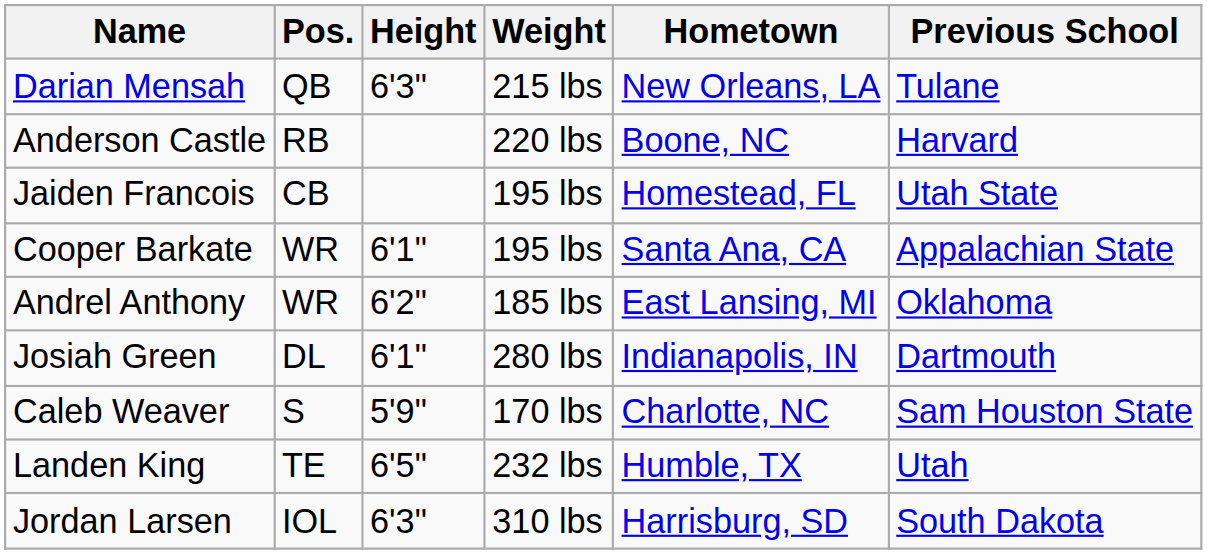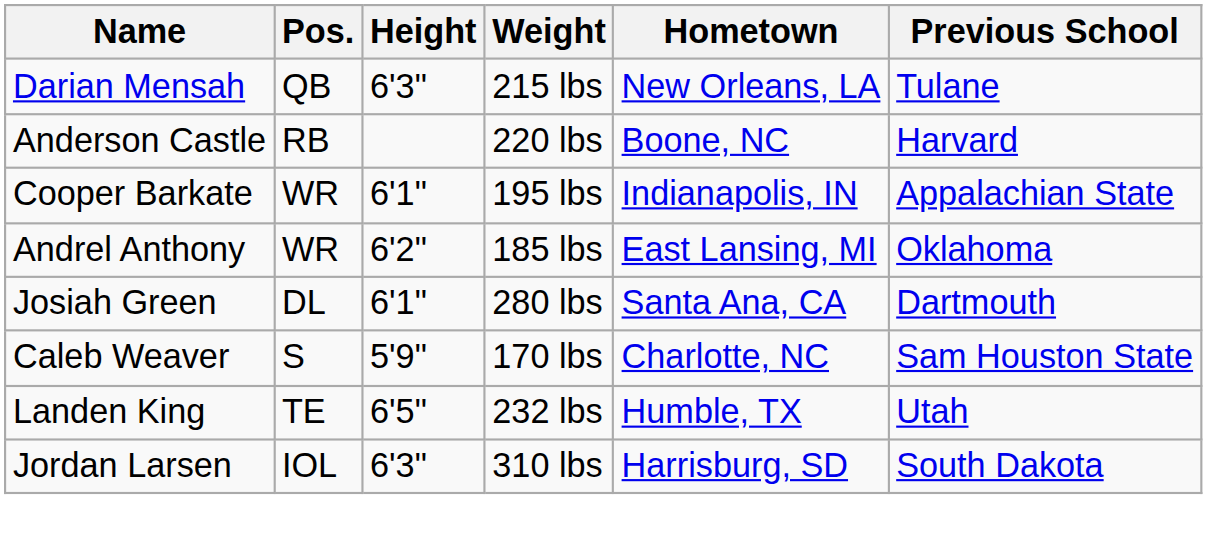- row: (134, 194)
(734, 248) Santa Ana, CA -> (740, 194) Indianapolis, IN
(740, 357) Indianapolis, IN -> (734, 303) Santa Ana, CA
